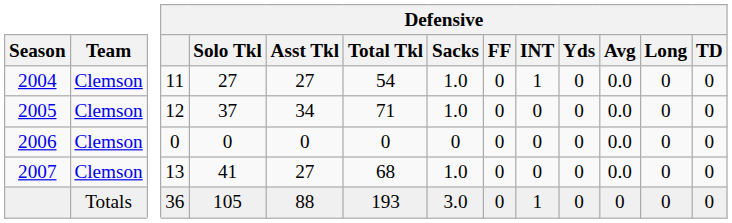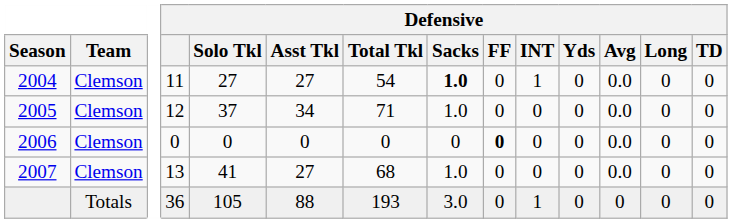(455, 80) normal -> (455, 80) bold
(500, 141) normal -> (500, 141) bold
